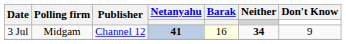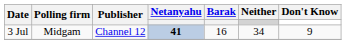(221, 32) lightyellow background -> (221, 32) no background
(259, 32) bold -> (259, 32) normal
